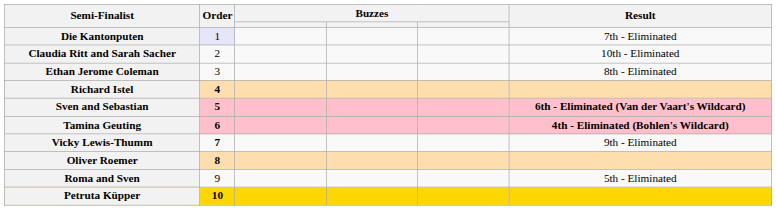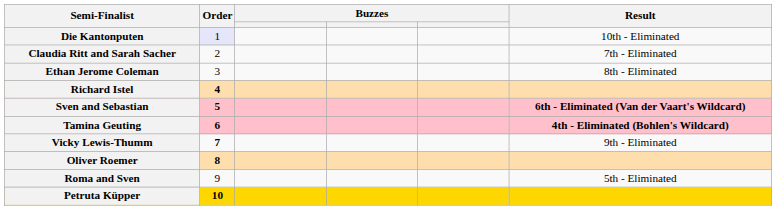(640, 36) 7th - Eliminated -> (640, 36) 10th - Eliminated
(640, 54) 10th - Eliminated -> (640, 54) 7th - Eliminated
